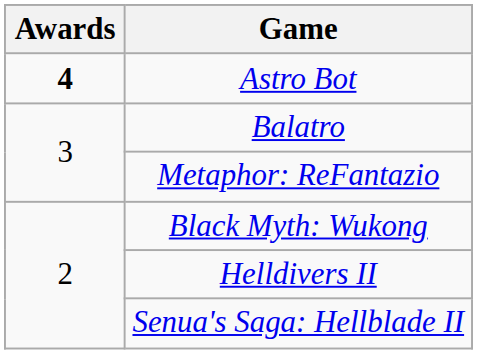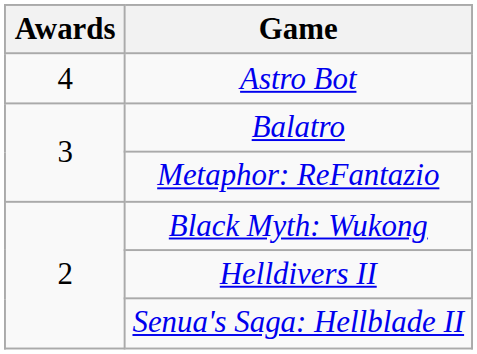(65, 77) bold -> (65, 77) normal
